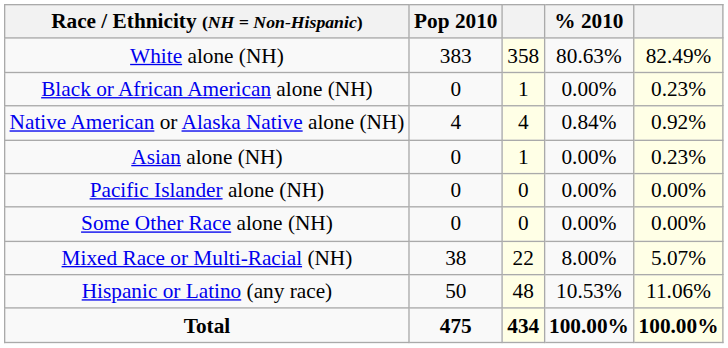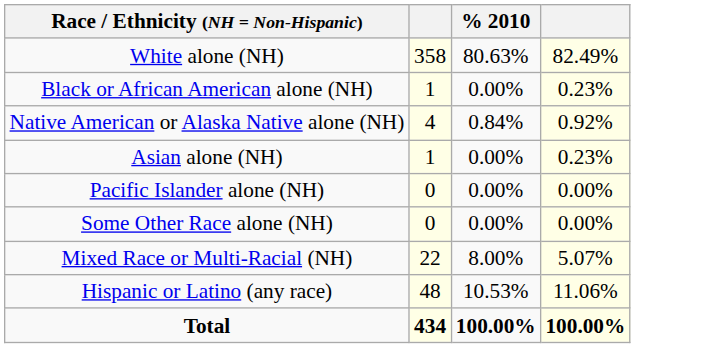- column: (456, 21)
